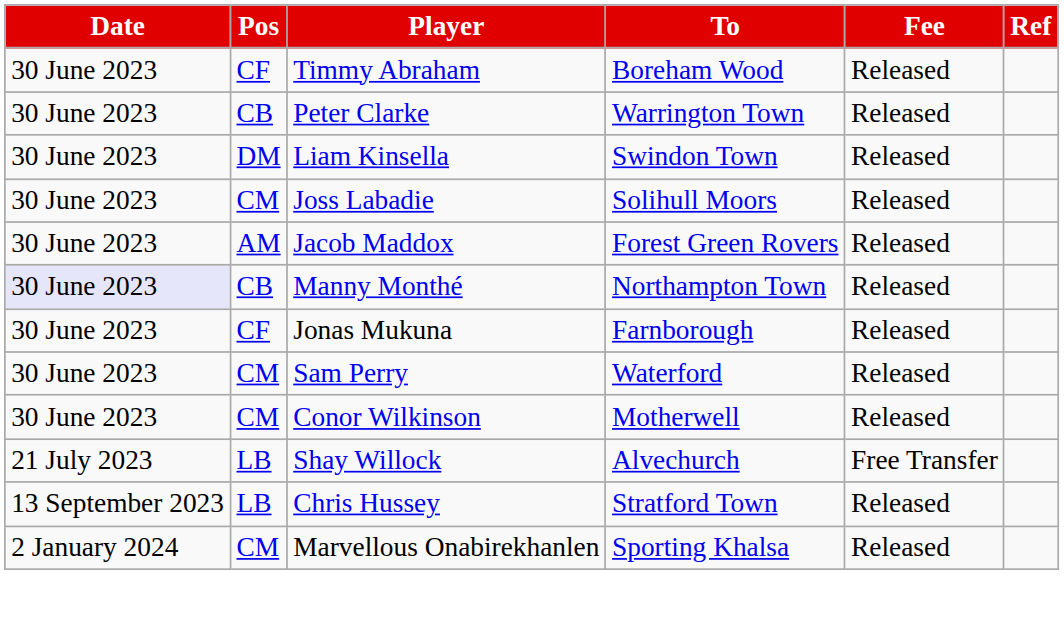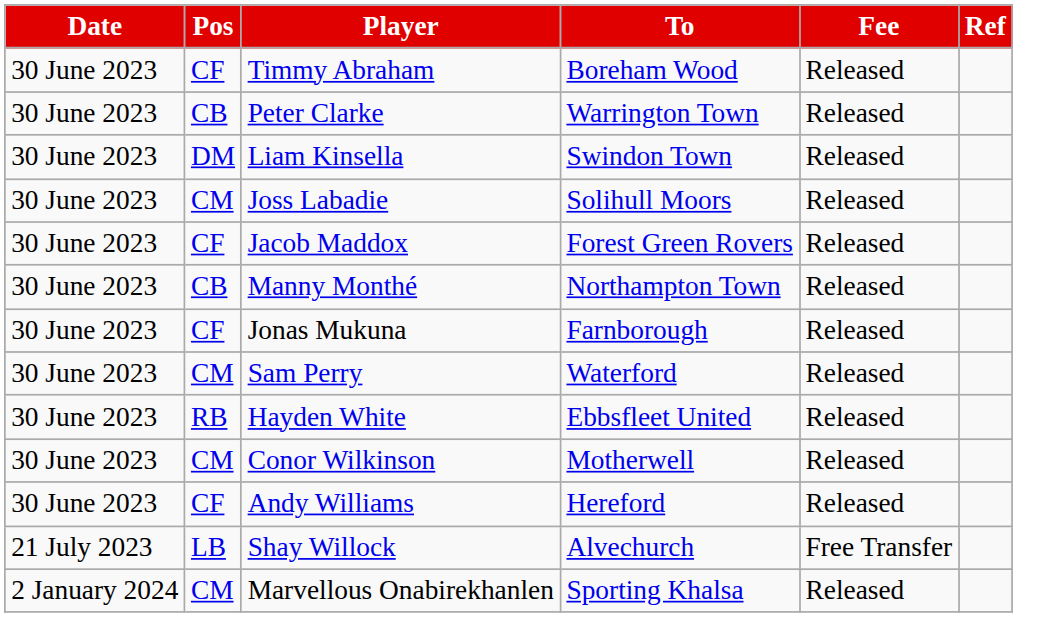(259, 243) AM -> (208, 243) CF
(84, 286) lavender background -> (84, 286) no background
+ row: (327, 416)
+ row: (331, 503)
- row: (367, 503)
